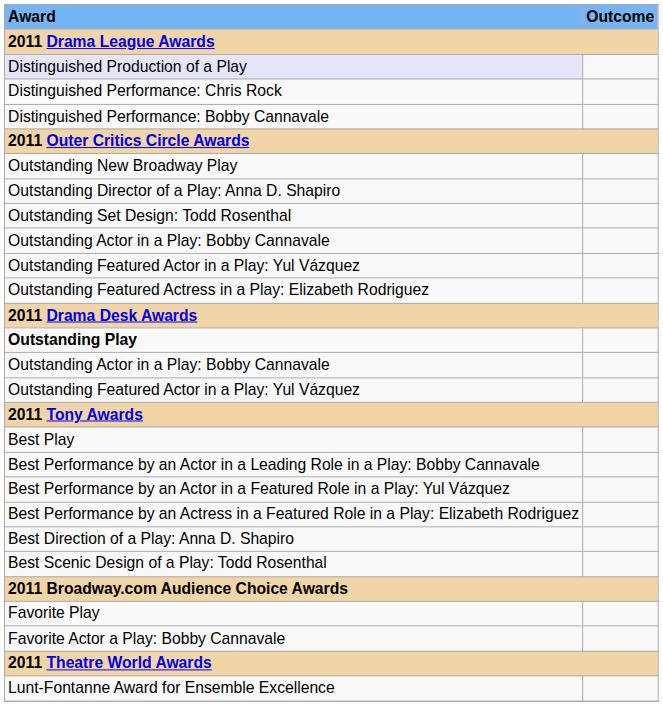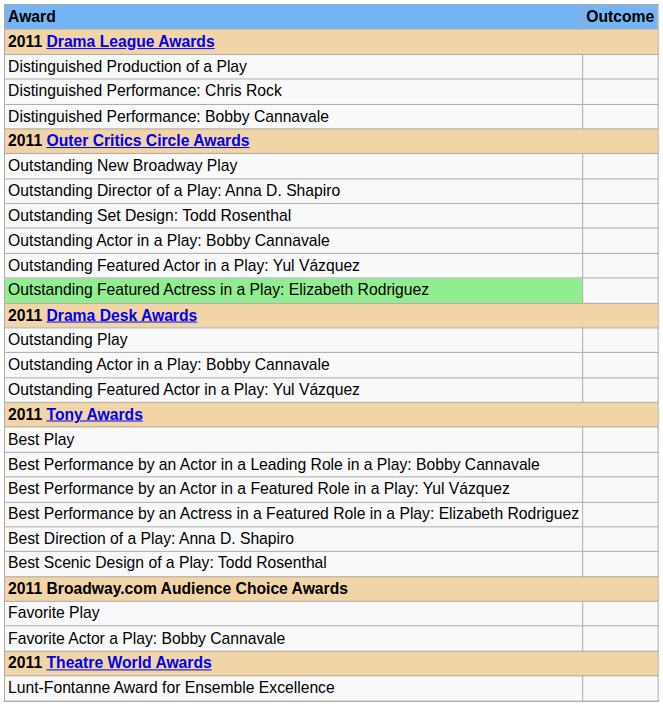(128, 66) lavender background -> (128, 66) no background
(219, 290) no background -> (219, 290) lightgreen background
(73, 340) bold -> (68, 340) normal
